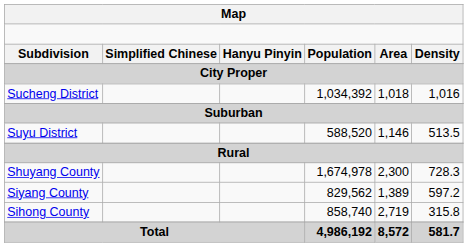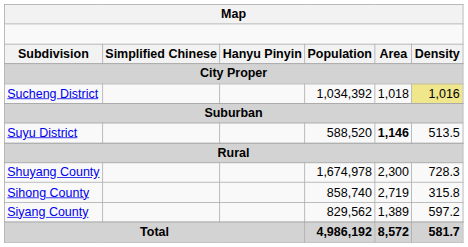(444, 93) no background -> (444, 93) khaki background
(393, 133) normal -> (393, 133) bold
rows swapped: (48, 192) <-> (48, 212)
